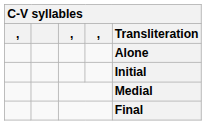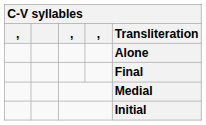(131, 72) Initial -> (129, 72) Final
(129, 110) Final -> (131, 110) Initial
